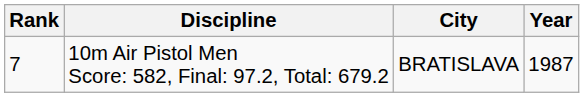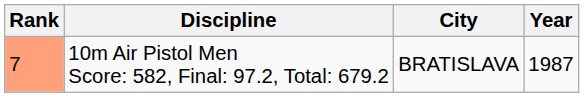(15, 64) no background -> (15, 64) lightsalmon background
